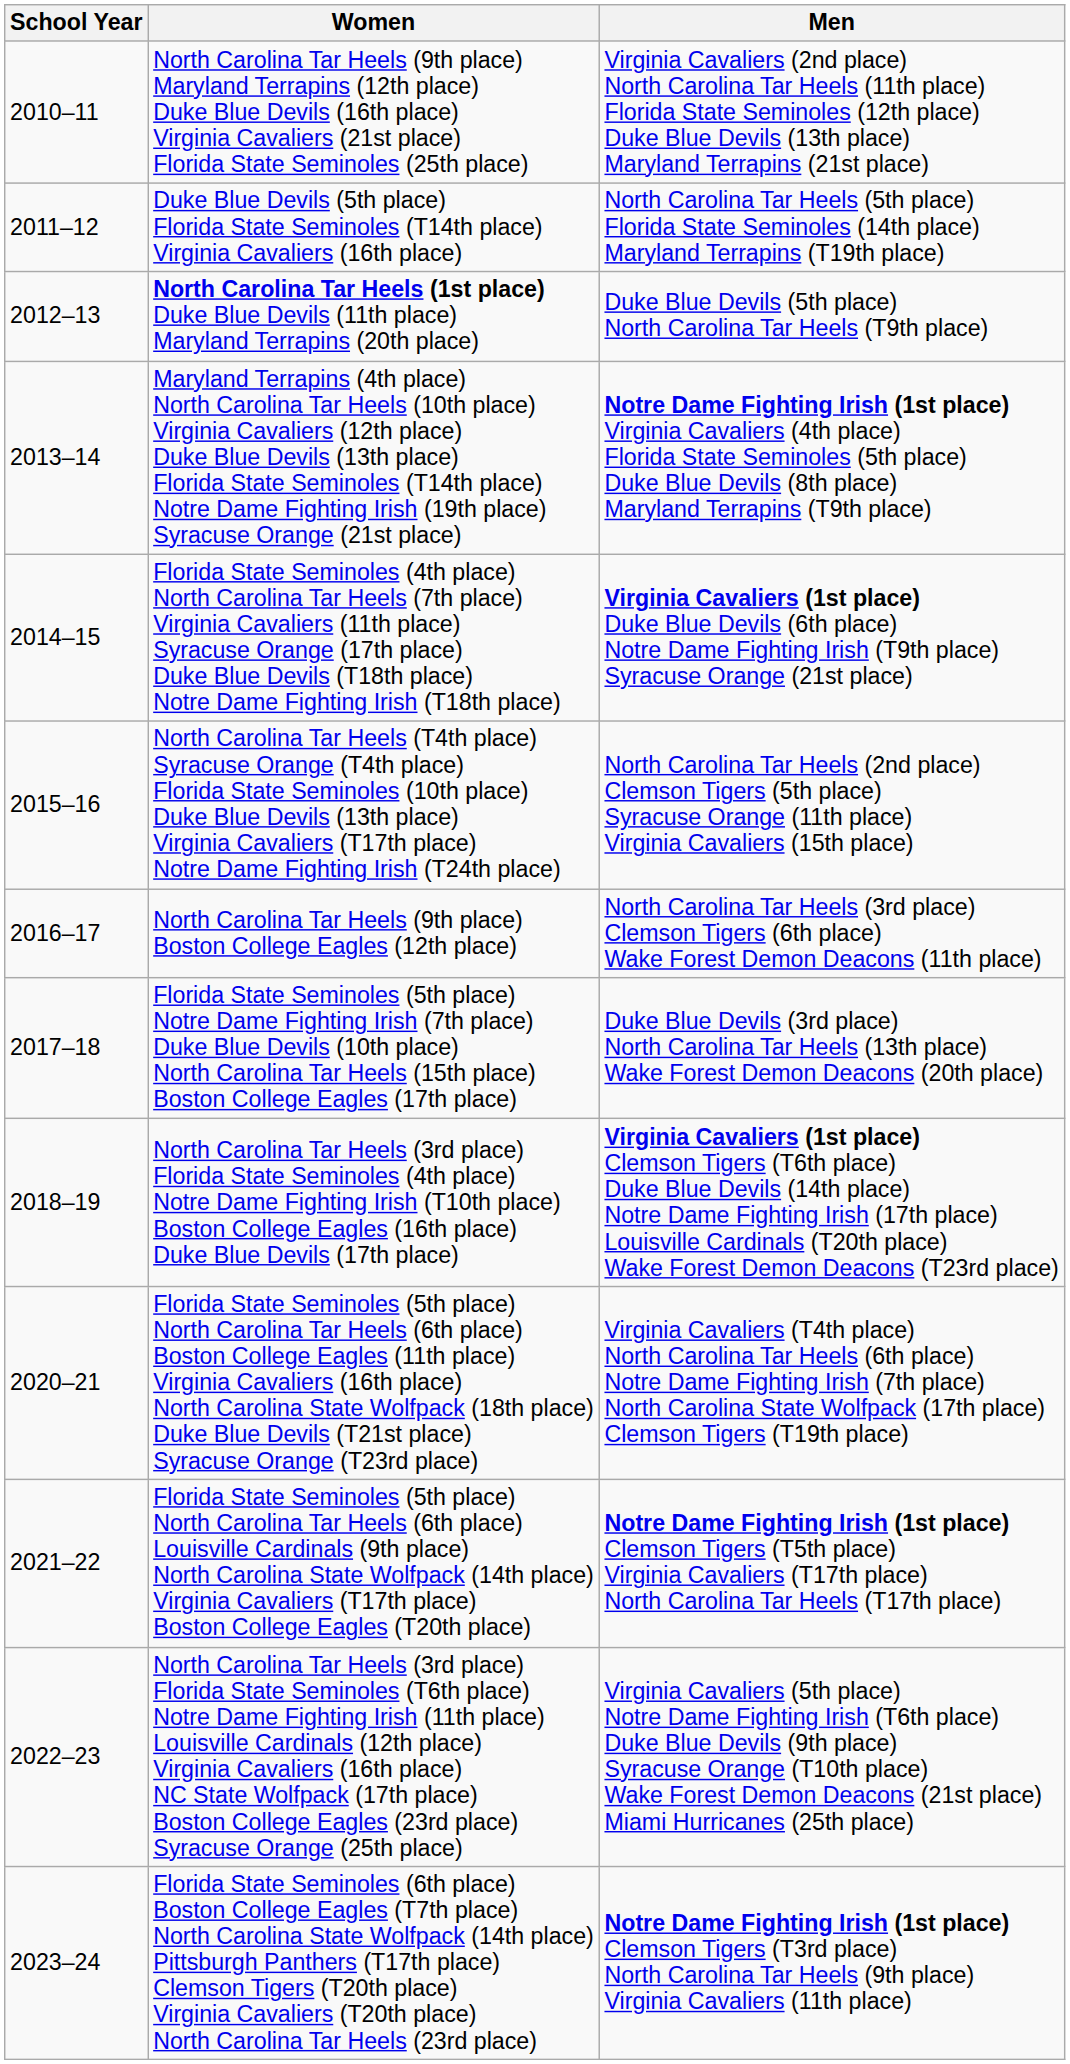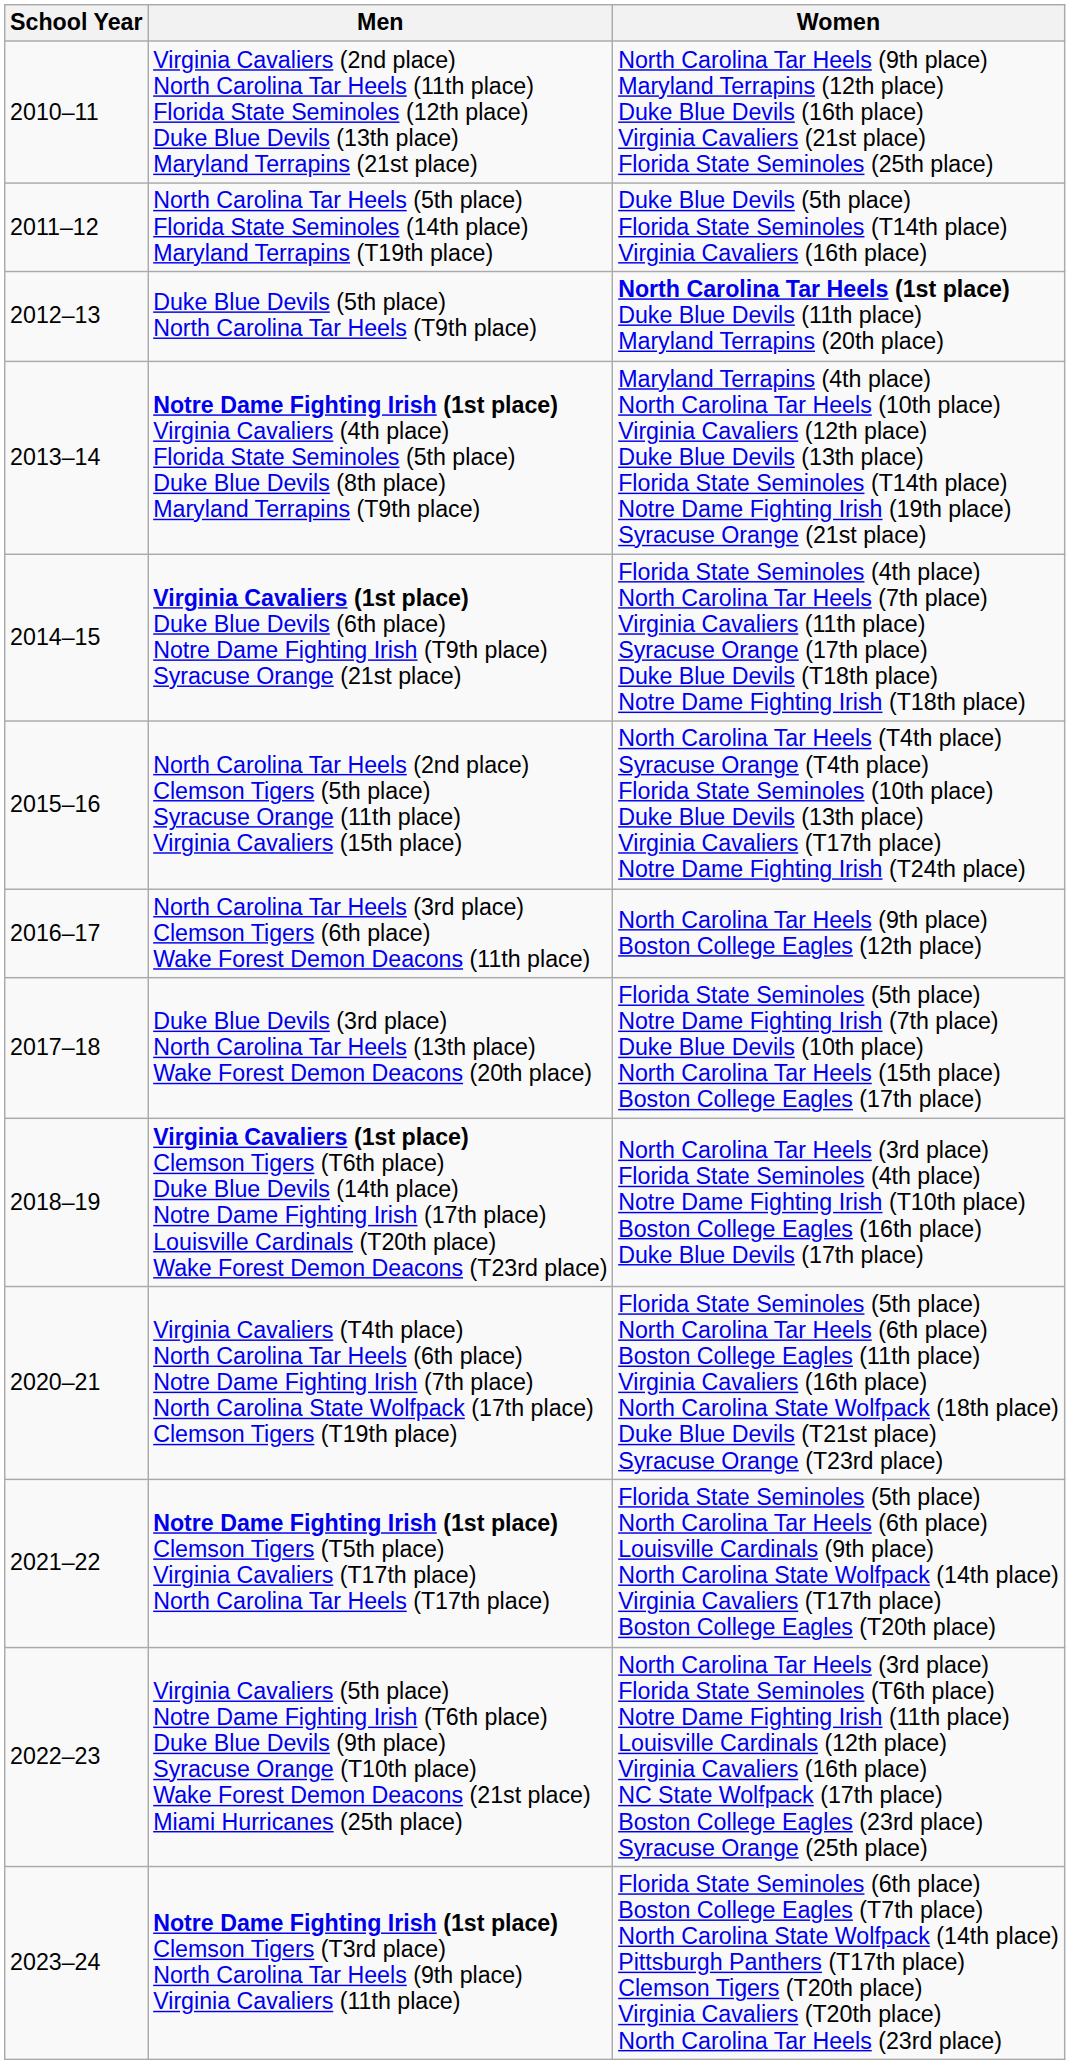columns swapped: (832, 22) <-> (373, 22)
